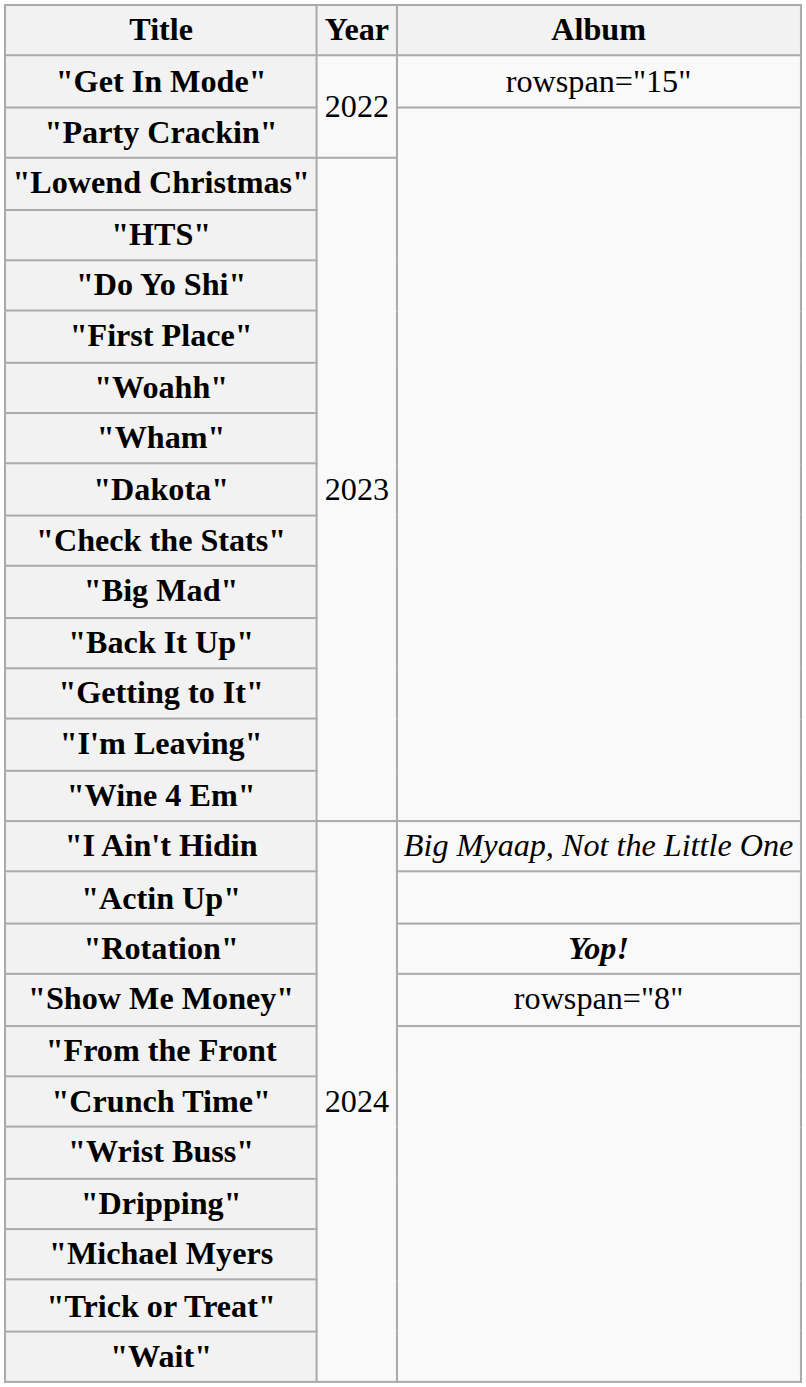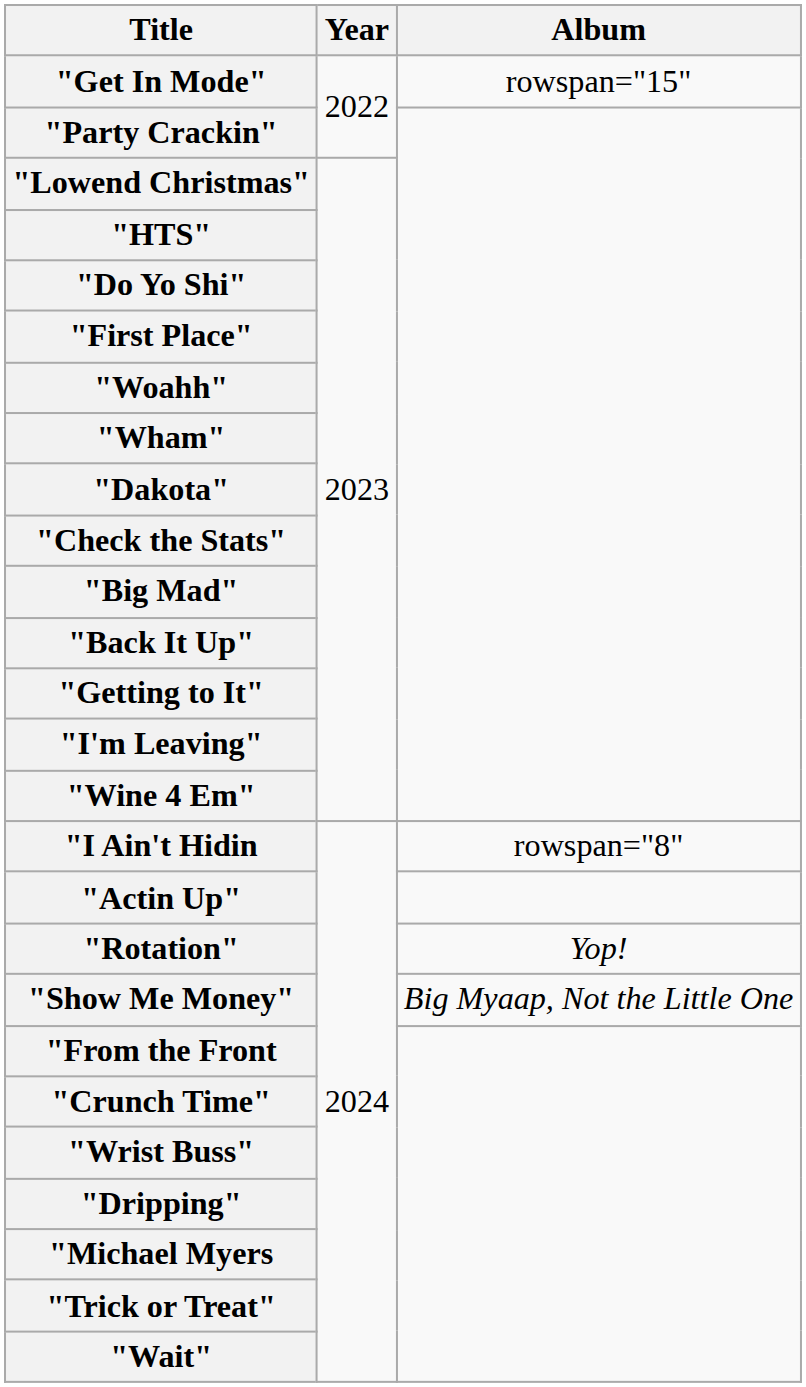(599, 846) Big Myaap, Not the Little One -> (599, 846) rowspan="8"
(599, 948) bold -> (599, 948) normal
(599, 999) rowspan="8" -> (599, 999) Big Myaap, Not the Little One
